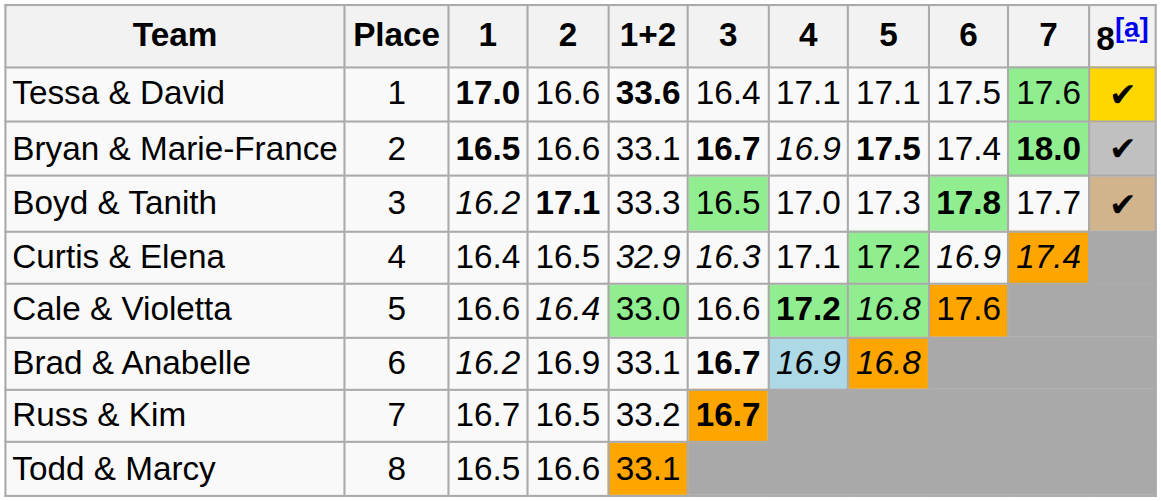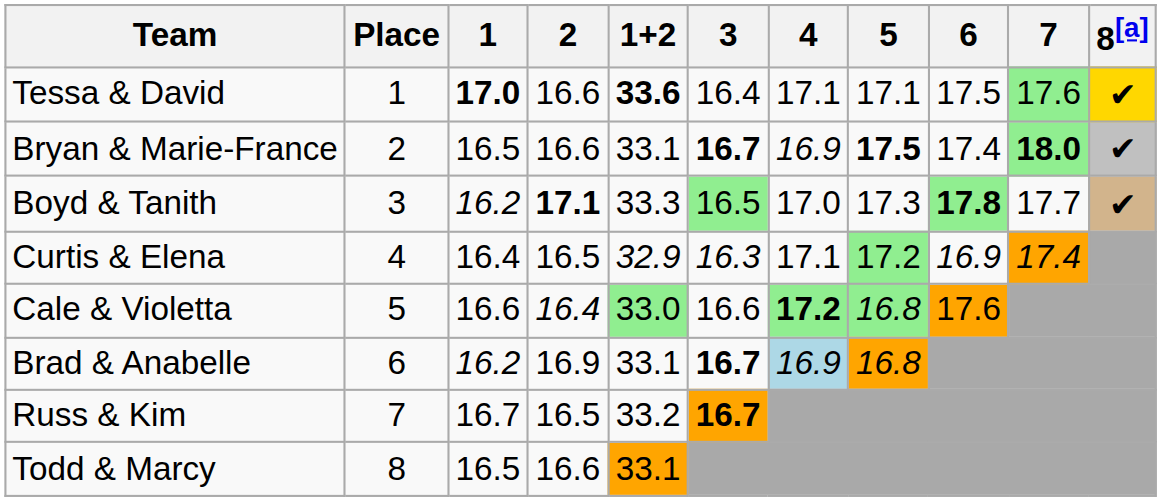(488, 148) bold -> (488, 148) normal
